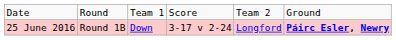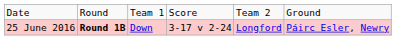(103, 28) normal -> (103, 28) bold
(338, 28) bold -> (338, 28) normal
